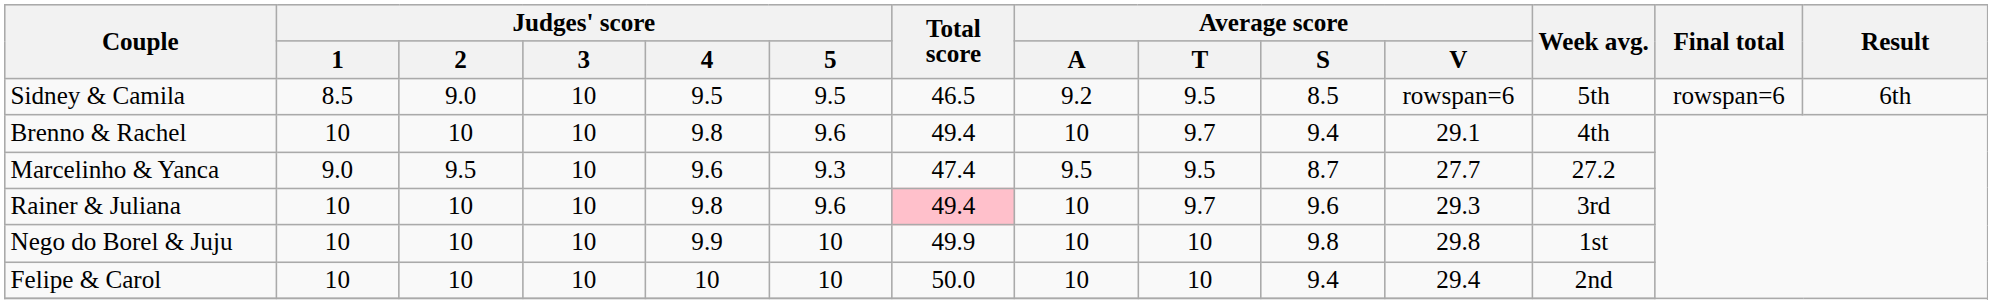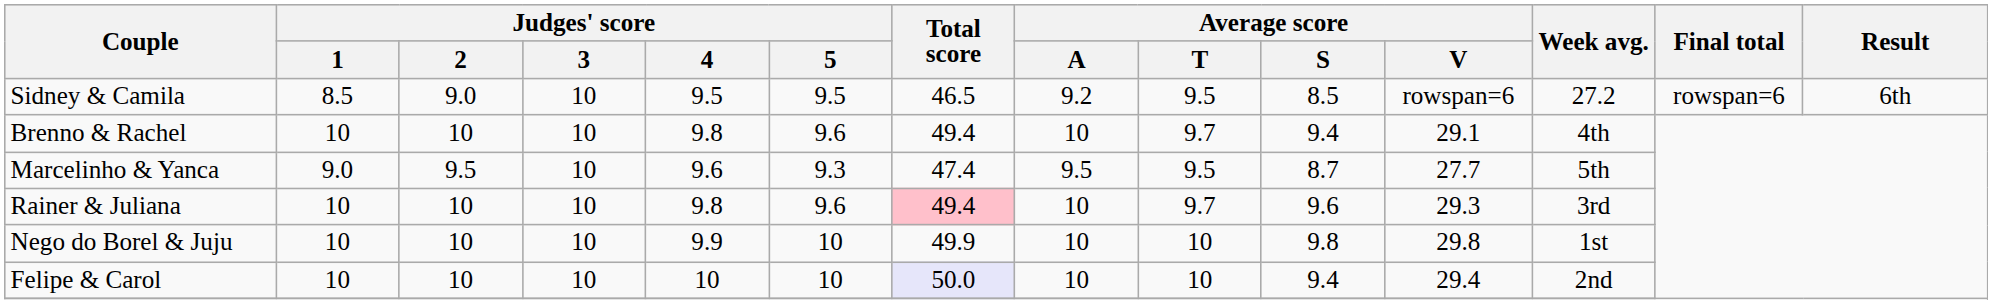(1594, 96) 5th -> (1594, 96) 27.2
(1594, 169) 27.2 -> (1594, 169) 5th
(953, 279) no background -> (953, 279) lavender background
